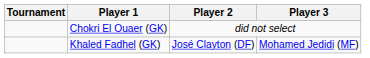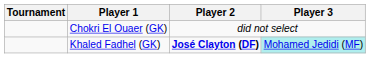(213, 45) normal -> (215, 45) bold
(309, 45) no background -> (313, 45) paleturquoise background
